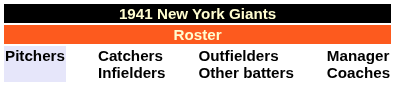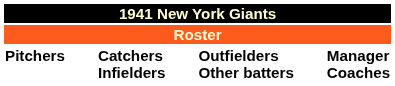(35, 56) lavender background -> (35, 56) no background
